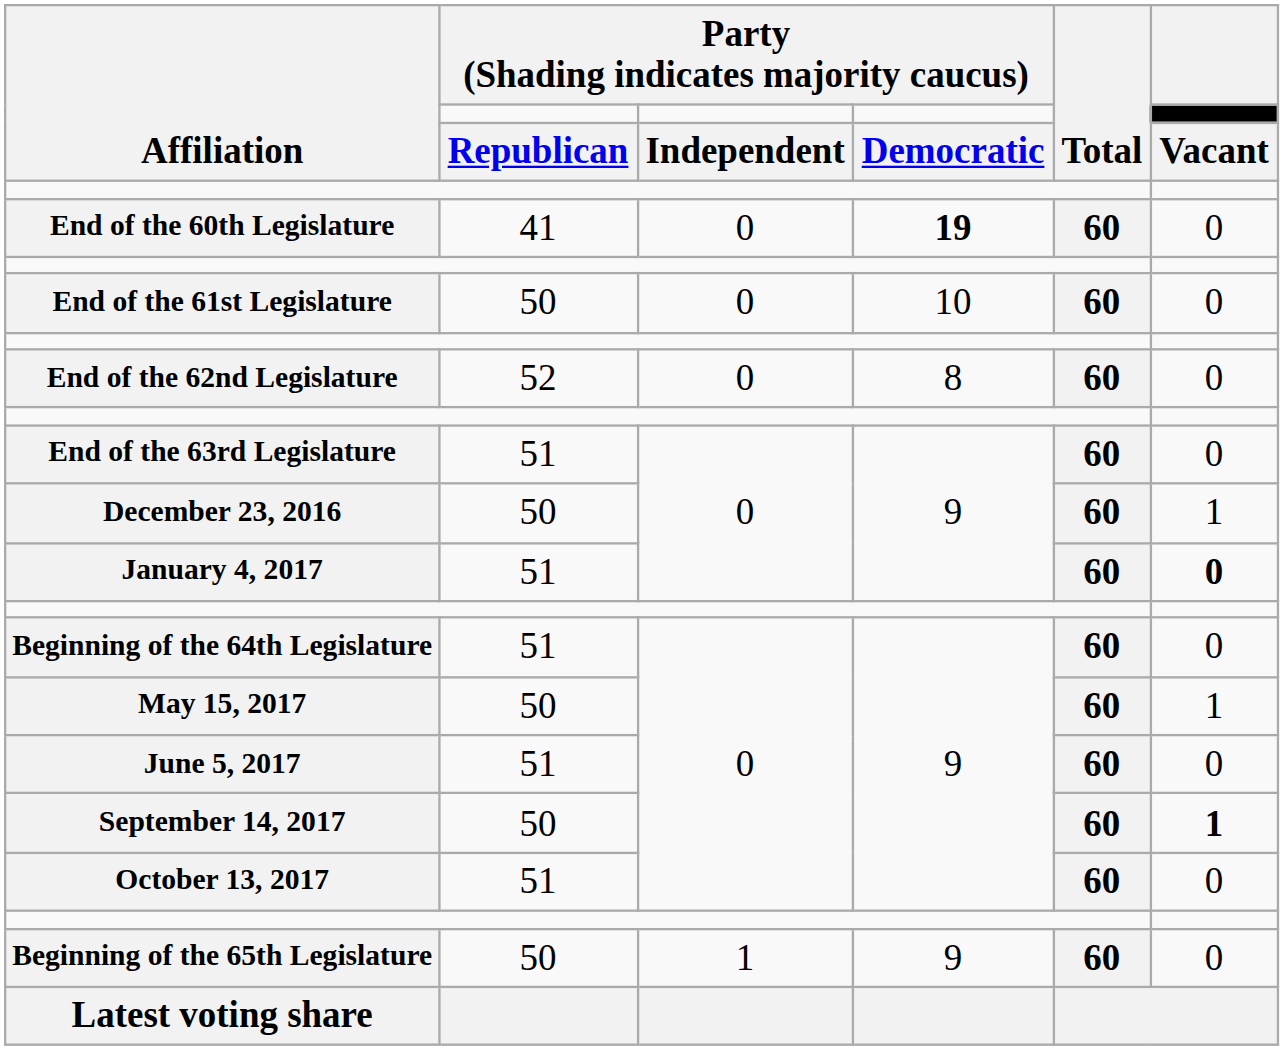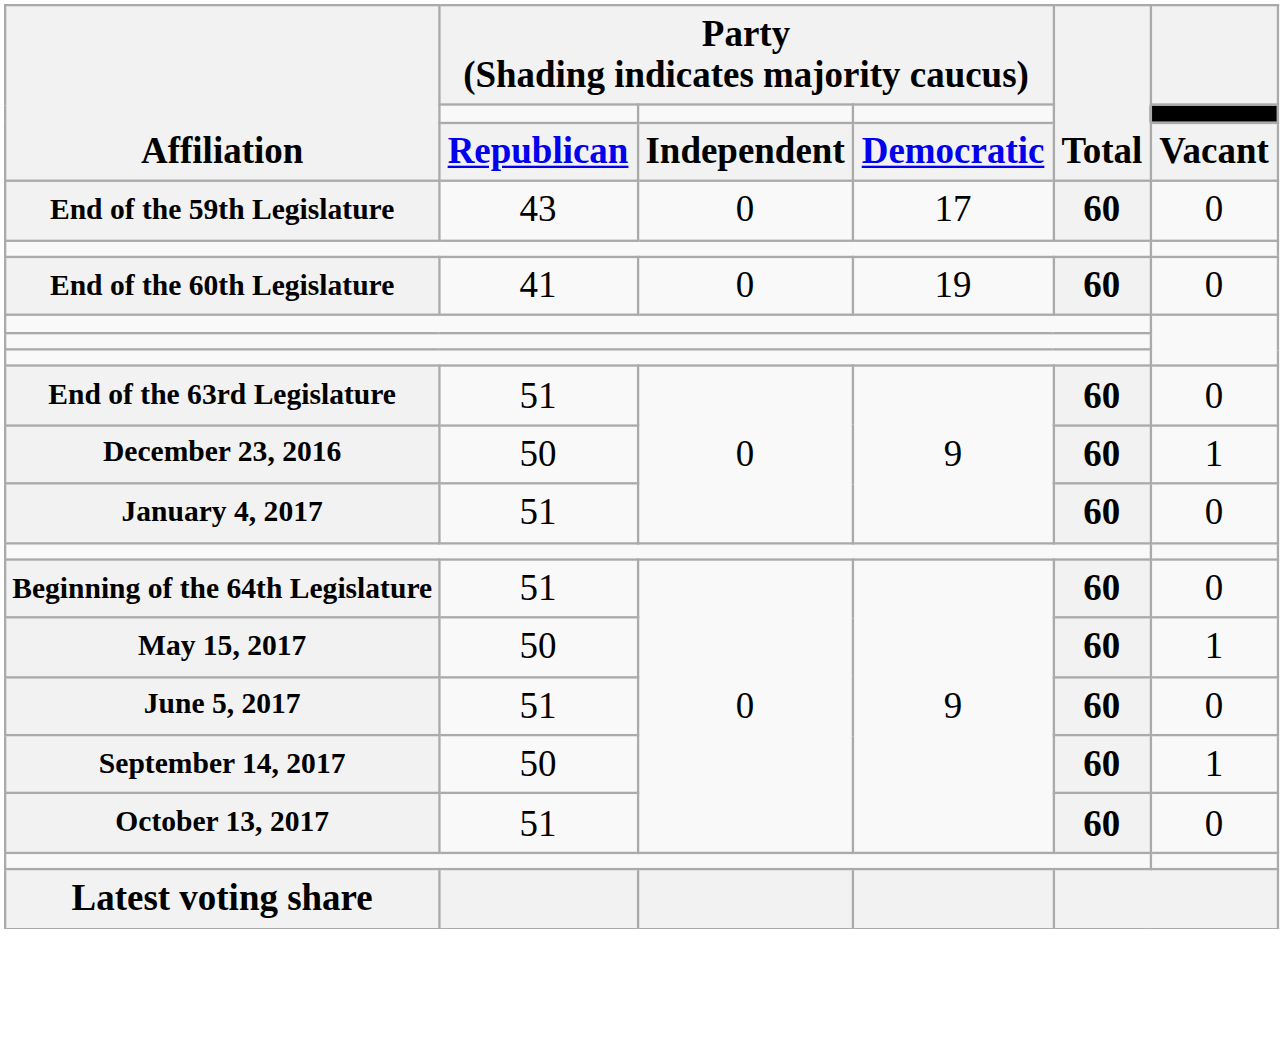+ row: (222, 209)
(953, 226) bold -> (953, 285) normal
- row: (222, 302)
- row: (222, 377)
(1214, 570) bold -> (1214, 512) normal
(1214, 822) bold -> (1214, 763) normal
- row: (222, 956)
